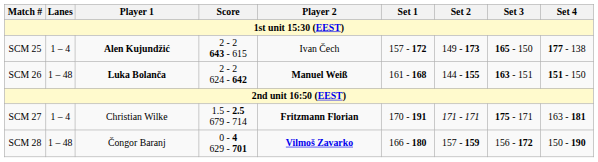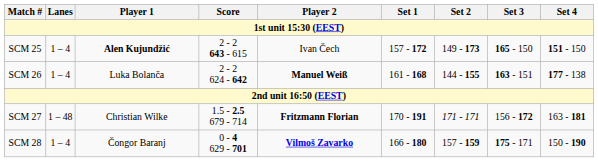(567, 48) 177 - 138 -> (567, 48) 151 - 150
(60, 75) 1 – 48 -> (60, 75) 1 – 4
(137, 75) bold -> (137, 75) normal
(567, 75) 151 - 150 -> (567, 75) 177 - 138
(60, 117) 1 – 4 -> (60, 117) 1 – 48
(514, 117) 175 - 171 -> (514, 117) 156 - 172
(60, 143) 1 – 48 -> (60, 143) 1 – 4
(514, 143) 156 - 172 -> (514, 143) 175 - 171
